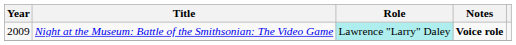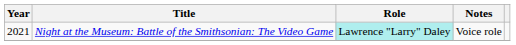(18, 31) 2009 -> (18, 31) 2021
(480, 31) bold -> (479, 31) normal
